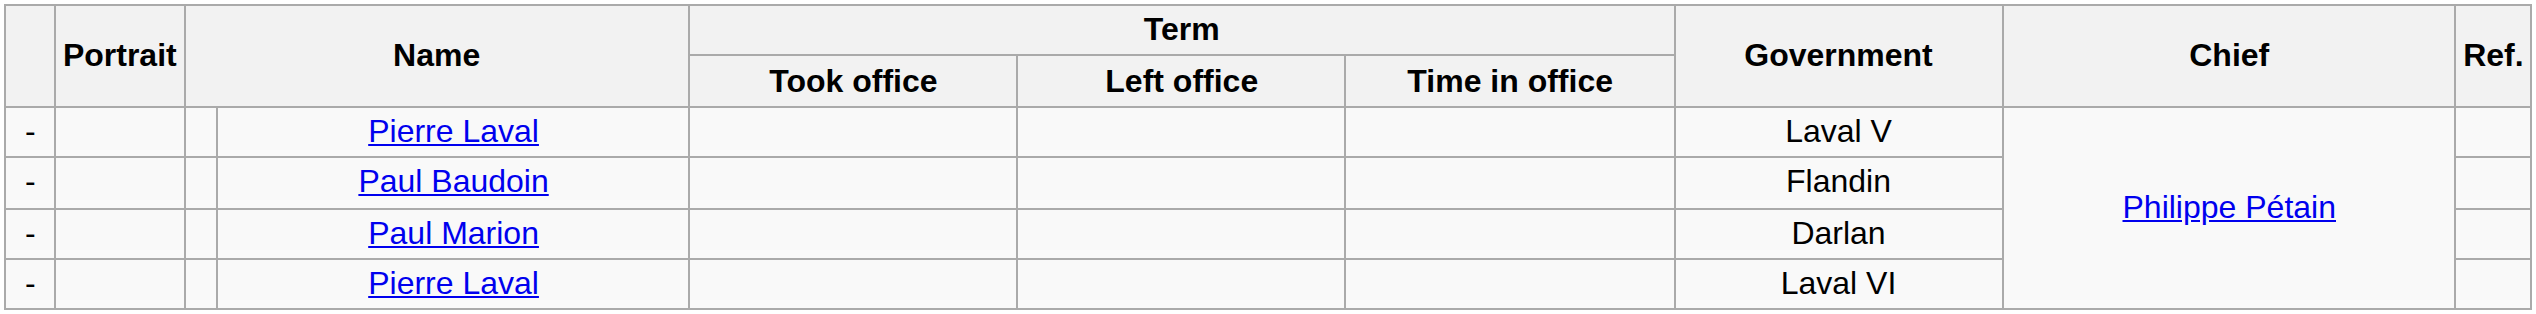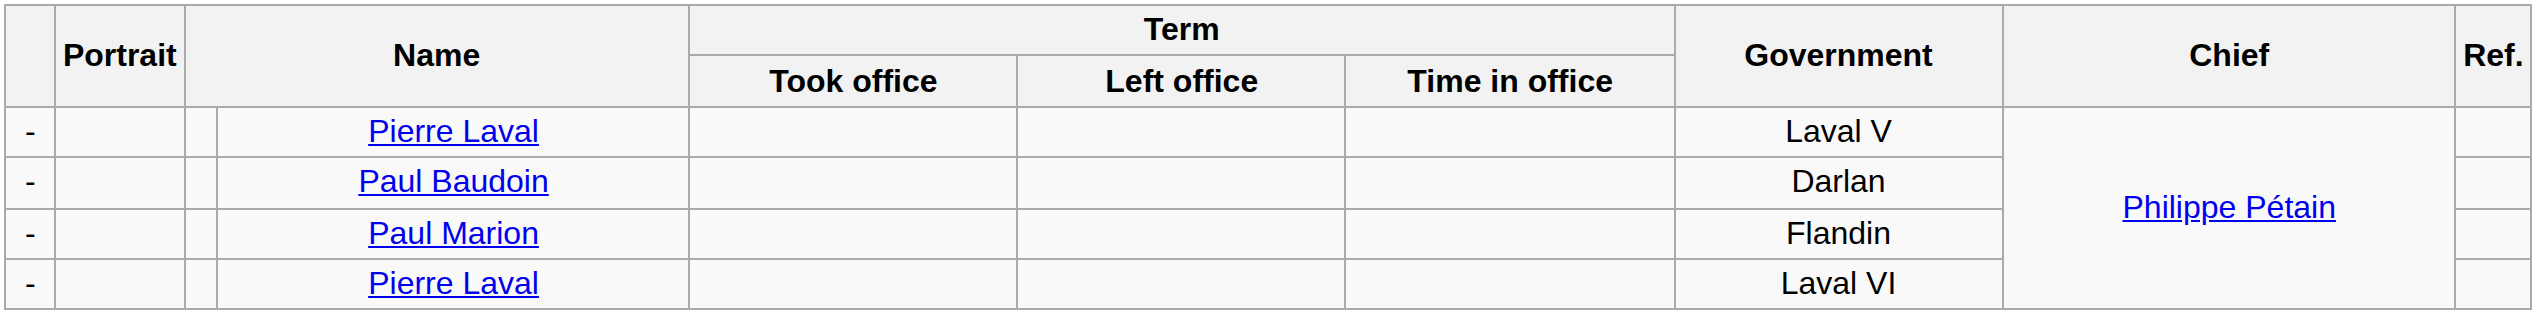(1839, 182) Flandin -> (1839, 182) Darlan
(1839, 232) Darlan -> (1839, 232) Flandin
